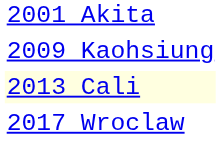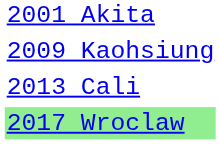(73, 87) lightyellow background -> (73, 87) no background
(96, 123) no background -> (96, 123) lightgreen background
